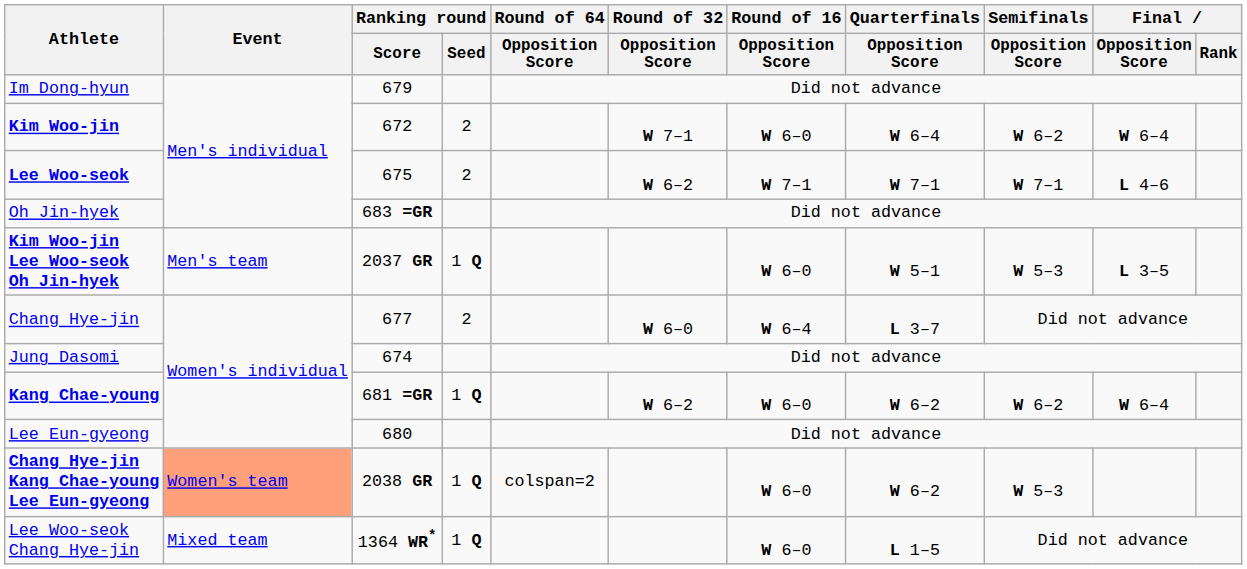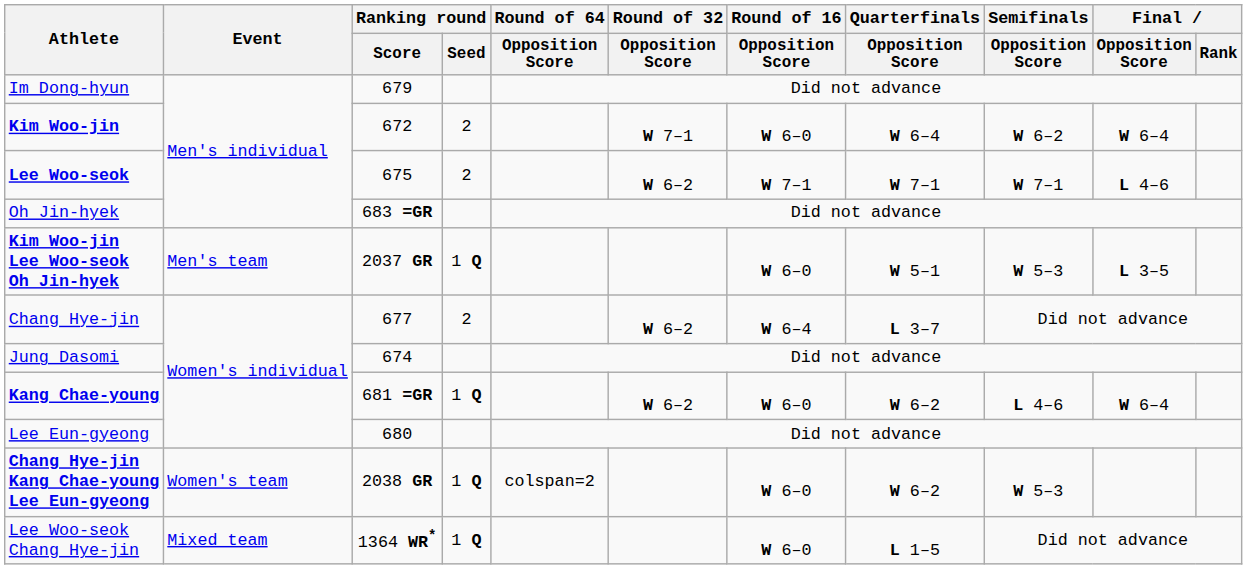(668, 329) W 6–0 -> (668, 329) W 6–2
(1038, 406) W 6–2 -> (1038, 406) L 4–6
(227, 482) lightsalmon background -> (227, 482) no background
